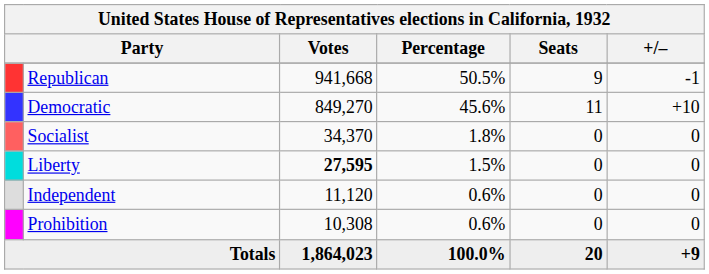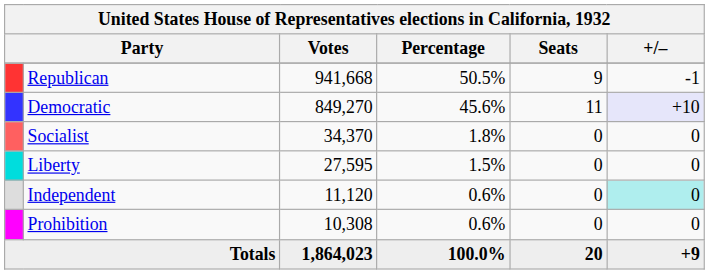(686, 107) no background -> (686, 107) lavender background
(348, 165) bold -> (348, 165) normal
(695, 195) no background -> (695, 195) paleturquoise background
